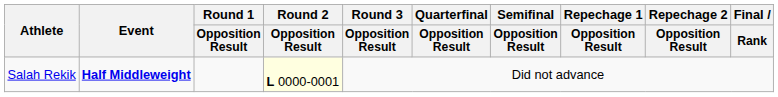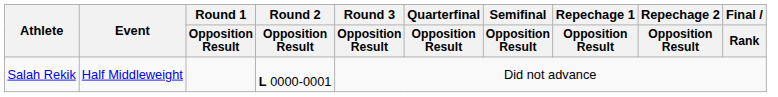(136, 75) bold -> (132, 75) normal
(303, 82) lightyellow background -> (295, 82) no background
